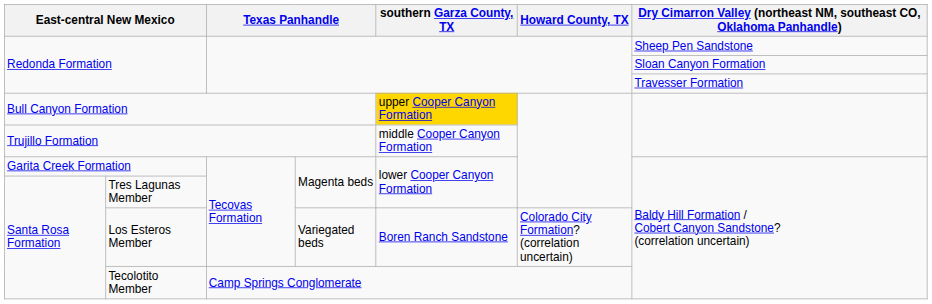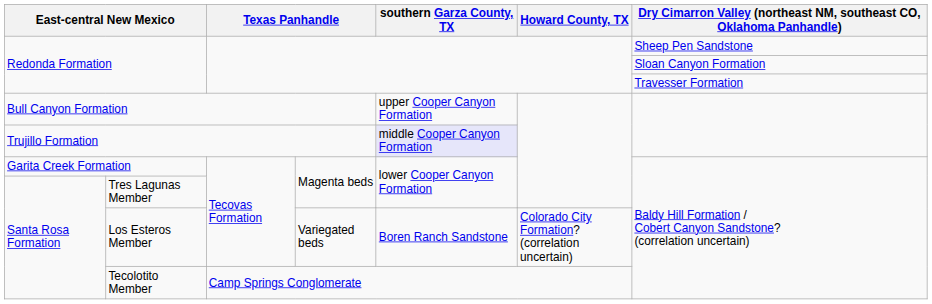(437, 108) gold background -> (437, 108) no background
(439, 141) no background -> (439, 141) lavender background
